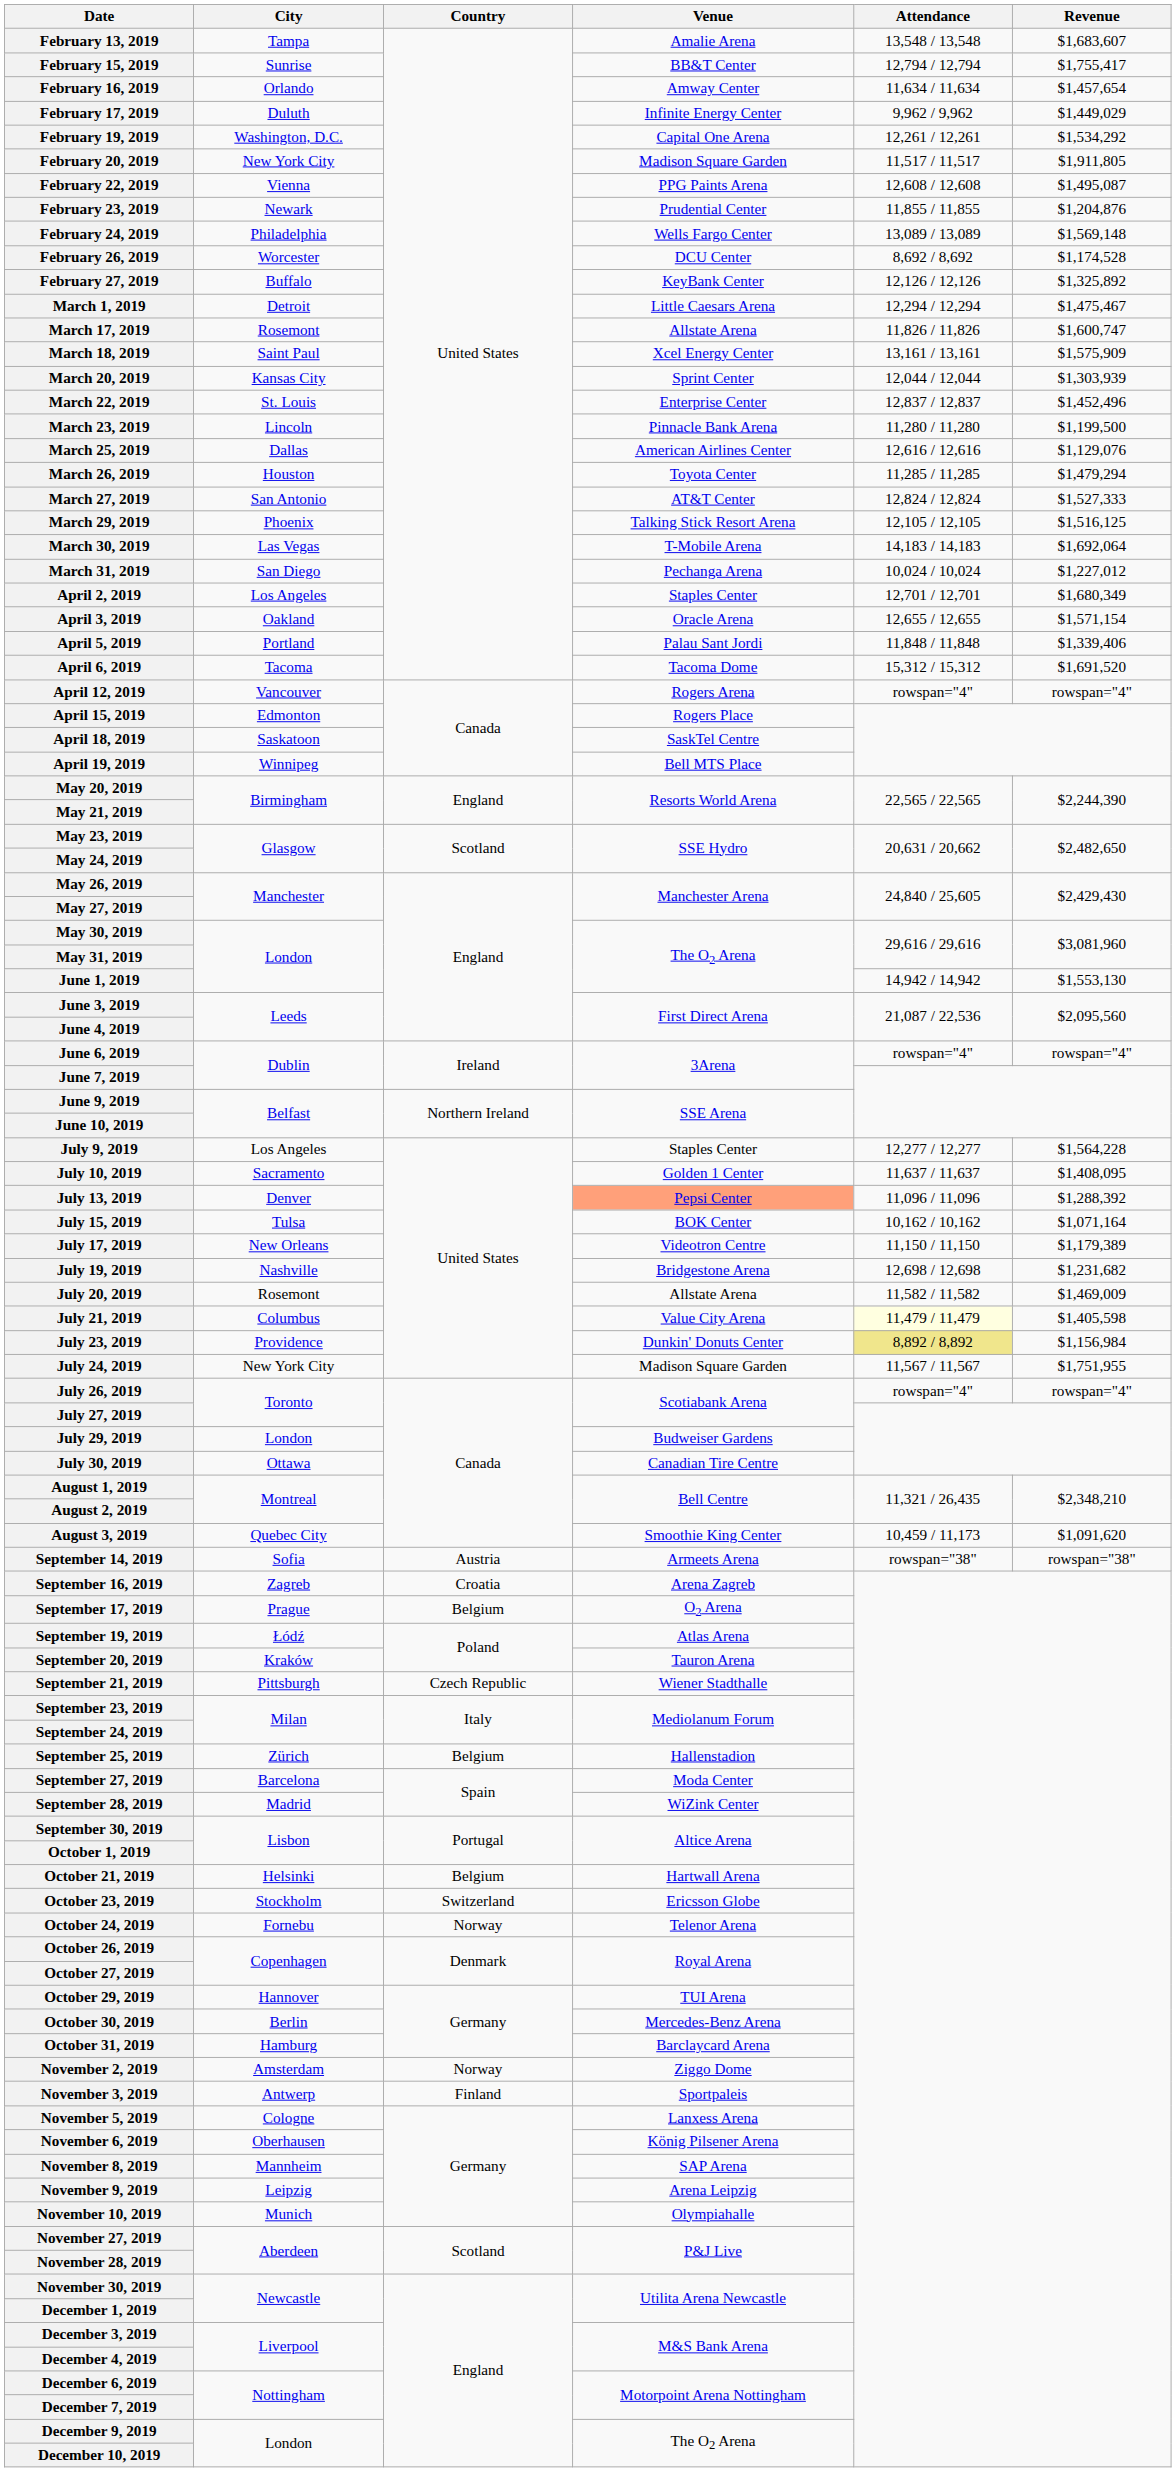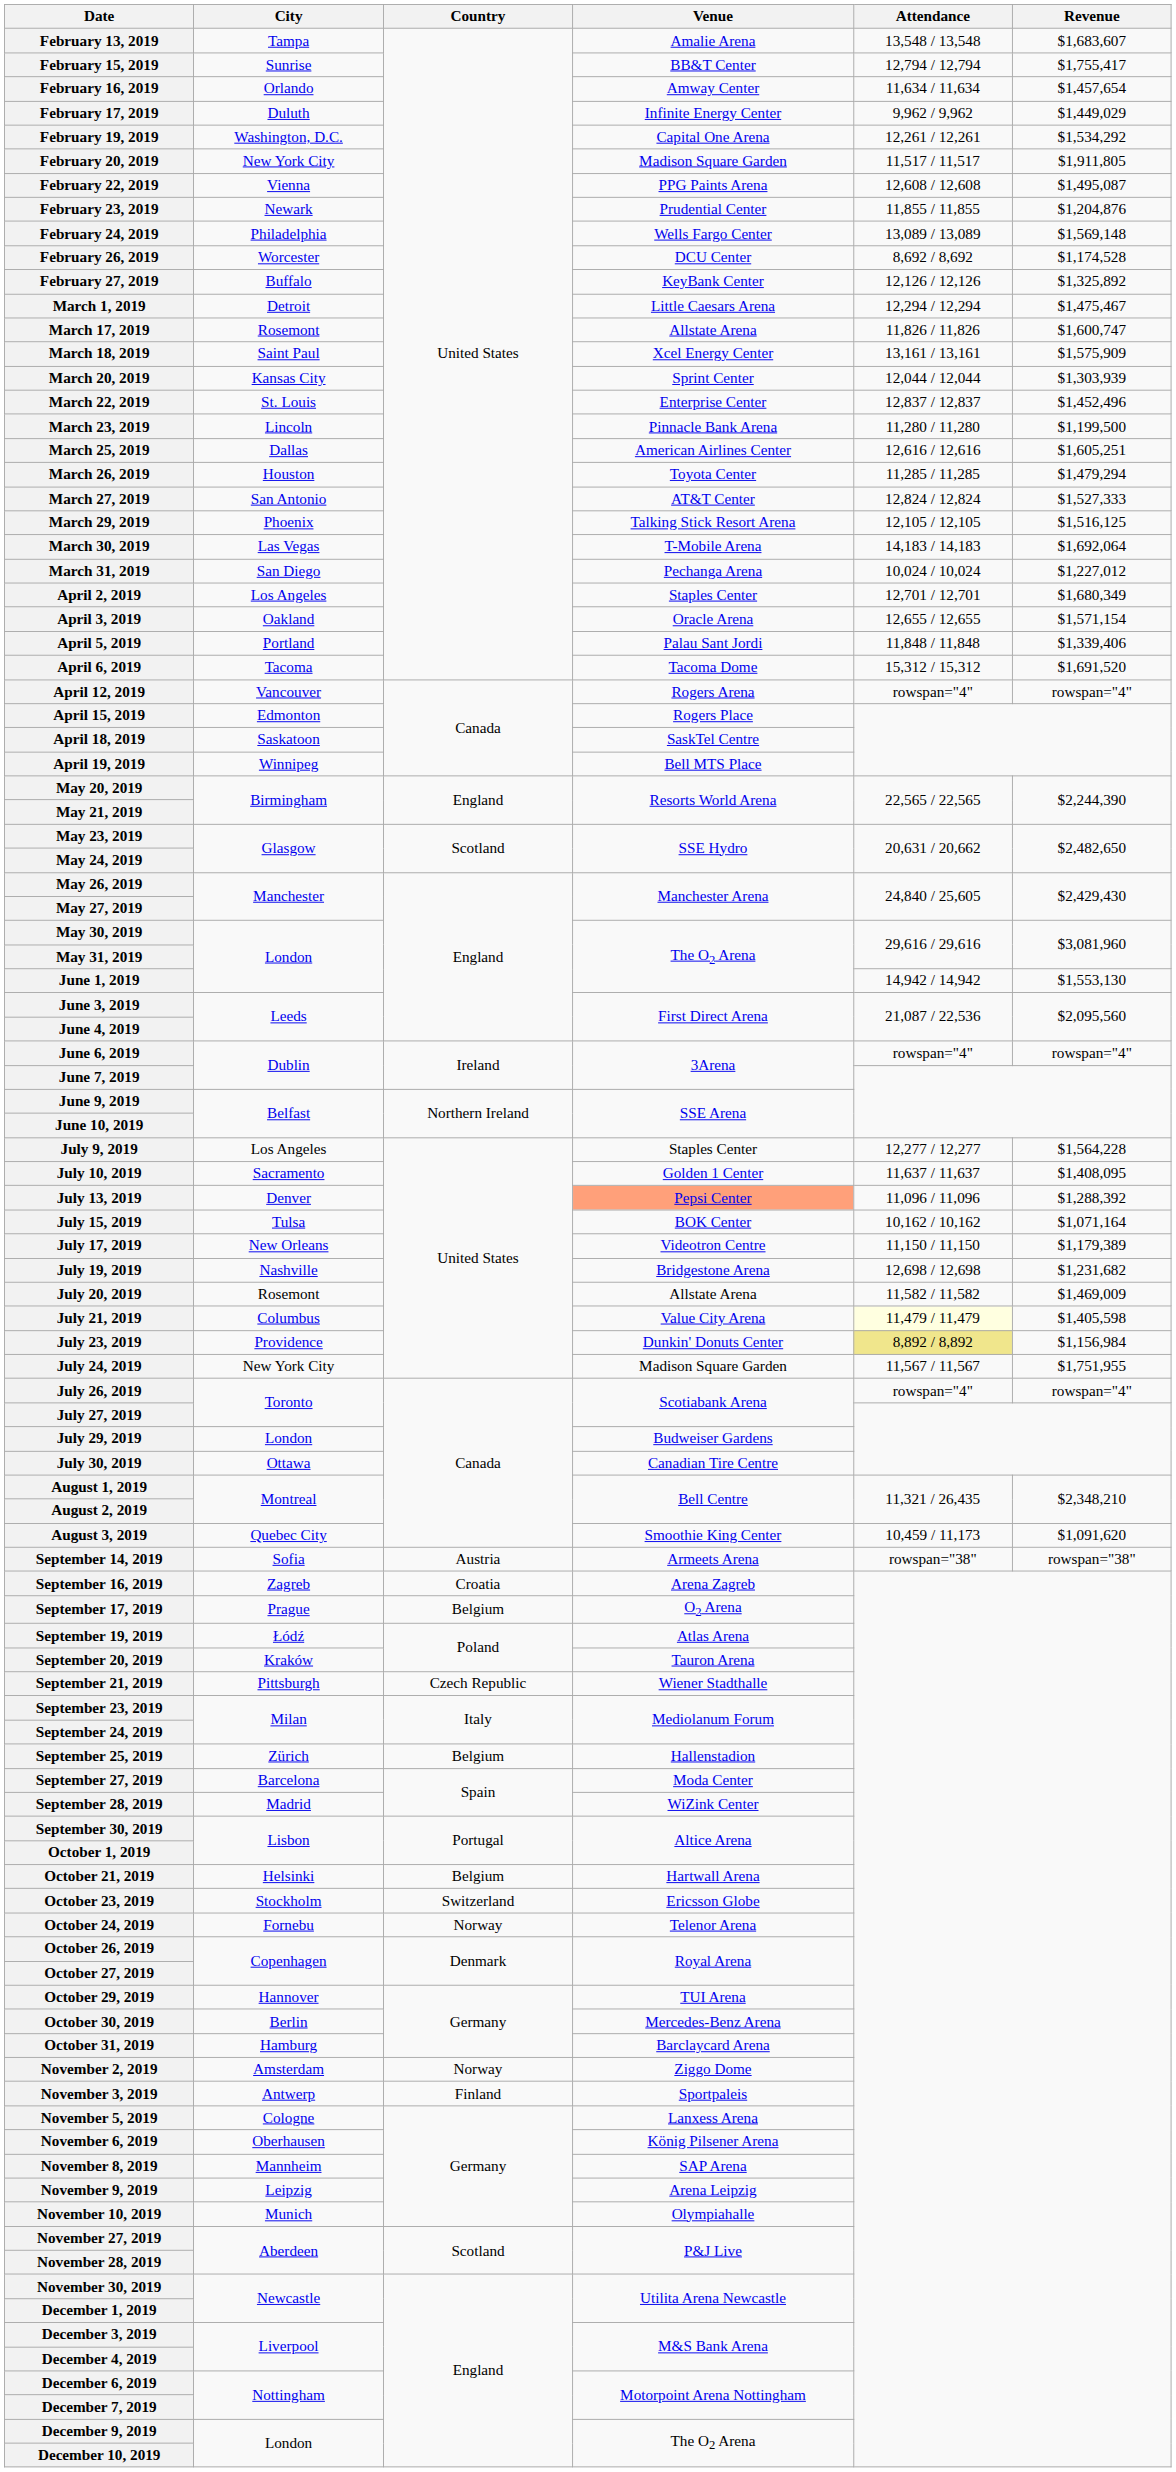(1092, 450) $1,129,076 -> (1092, 450) $1,605,251
